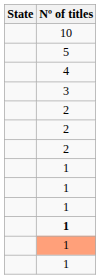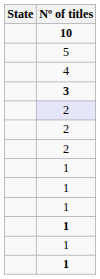(66, 33) normal -> (66, 33) bold
(66, 91) normal -> (66, 91) bold
(66, 110) no background -> (66, 110) lavender background
(66, 245) lightsalmon background -> (66, 245) no background
(66, 264) normal -> (66, 264) bold
